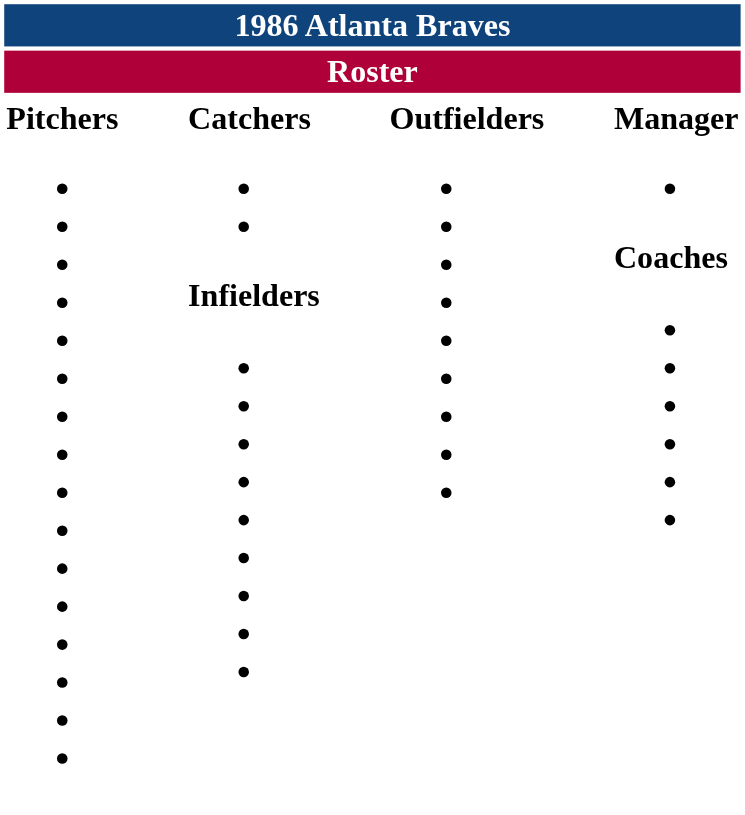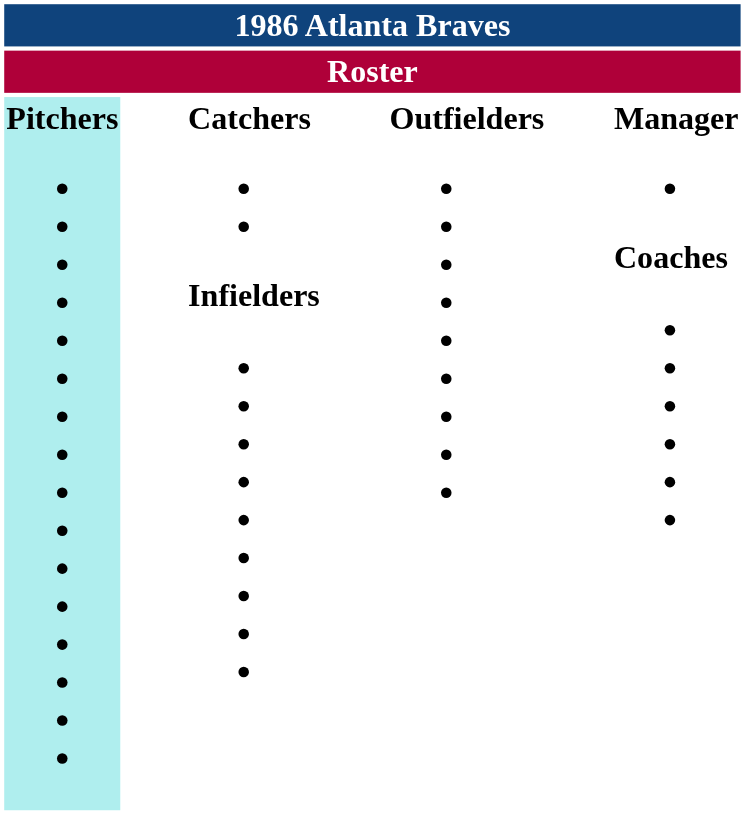(62, 438) no background -> (62, 438) paleturquoise background
